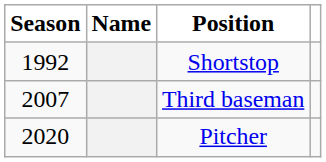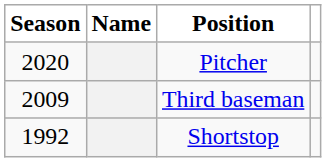rows swapped: (233, 61) <-> (233, 136)
(45, 99) 2007 -> (45, 99) 2009
